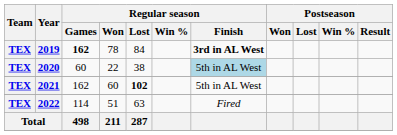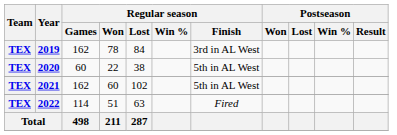(81, 49) bold -> (81, 49) normal
(229, 49) bold -> (226, 49) normal
(229, 67) lightblue background -> (226, 67) no background
(139, 85) bold -> (139, 85) normal
